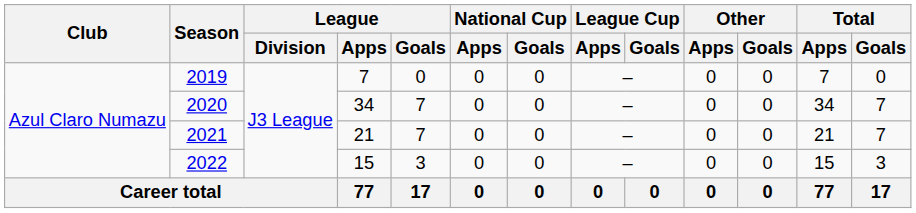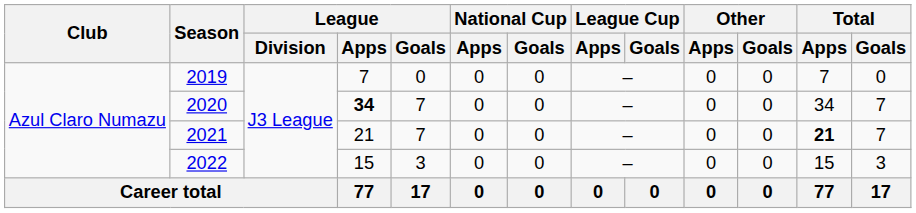(364, 105) normal -> (364, 105) bold
(824, 134) normal -> (824, 134) bold
